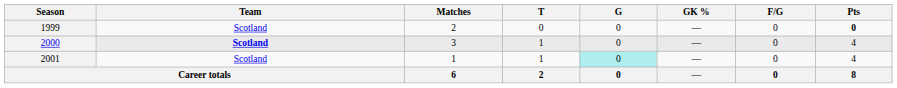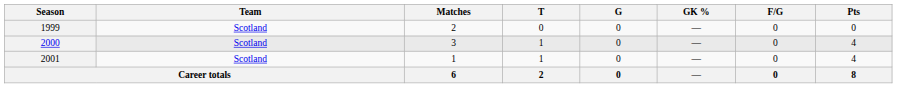(854, 28) bold -> (854, 28) normal
(250, 44) bold -> (250, 44) normal
(618, 59) paleturquoise background -> (618, 59) no background
